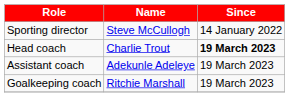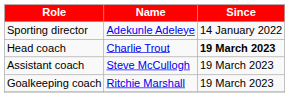(148, 30) Steve McCullogh -> (151, 30) Adekunle Adeleye
(151, 65) Adekunle Adeleye -> (148, 65) Steve McCullogh
